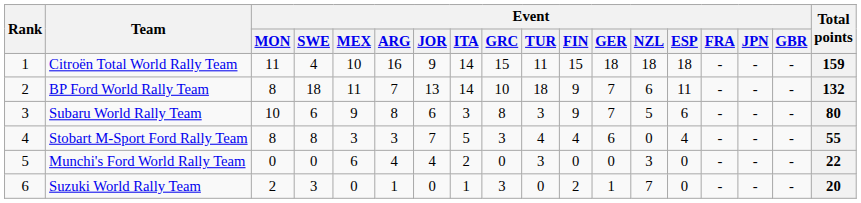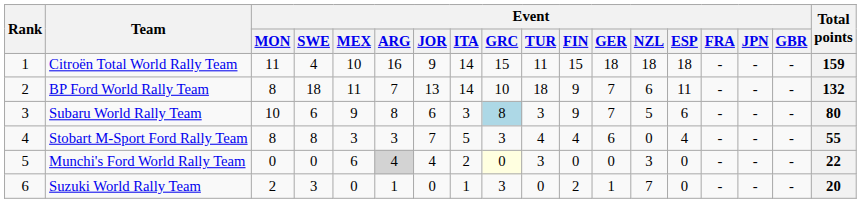(502, 113) no background -> (502, 113) lightblue background
(394, 162) no background -> (394, 162) lightgrey background
(502, 162) no background -> (502, 162) lightyellow background
